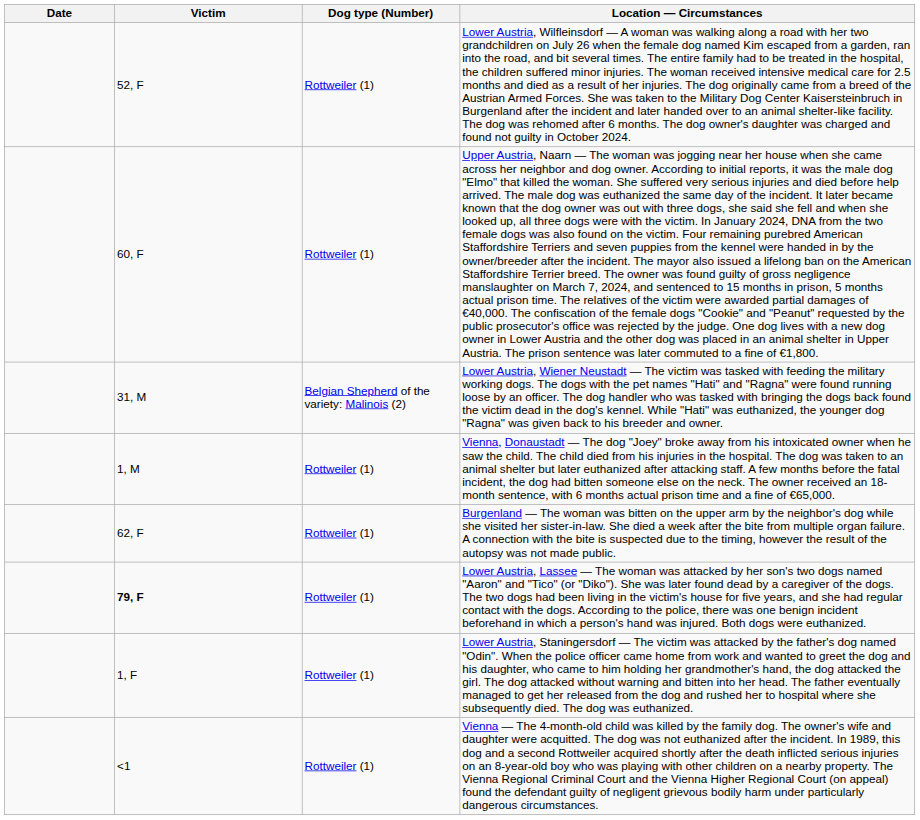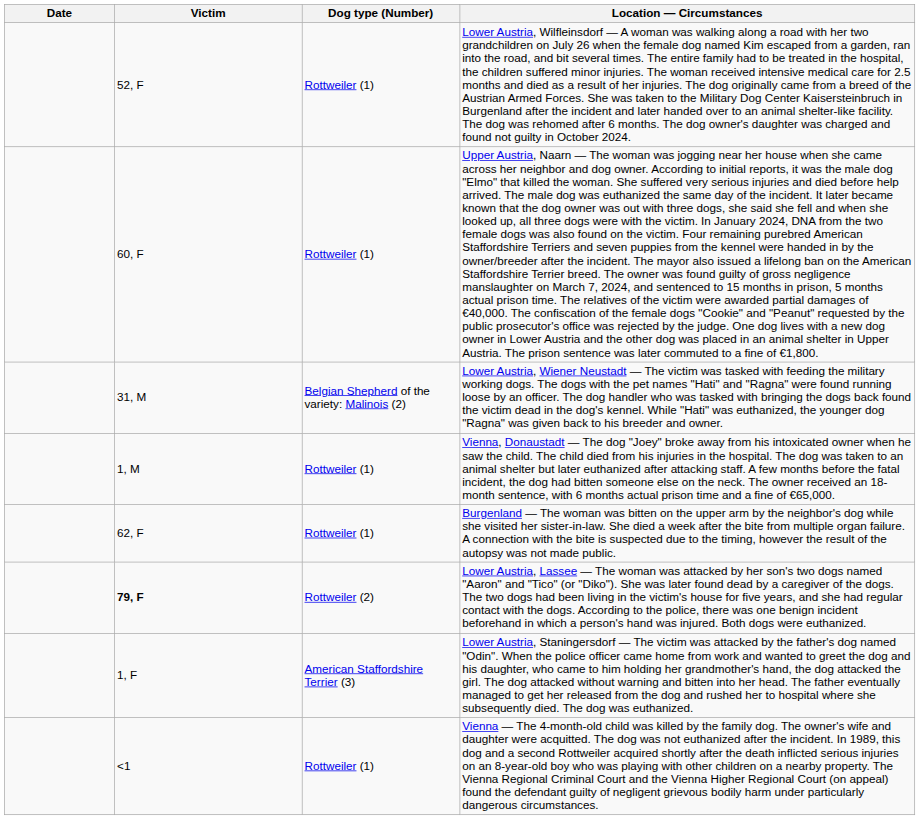(339, 597) Rottweiler (1) -> (339, 597) Rottweiler (2)
(339, 675) Rottweiler (1) -> (364, 675) American Staffordshire Terrier (3)
